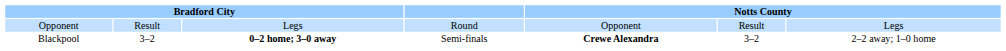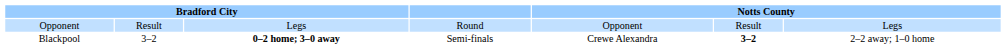(621, 39) bold -> (622, 39) normal
(752, 39) normal -> (748, 39) bold
